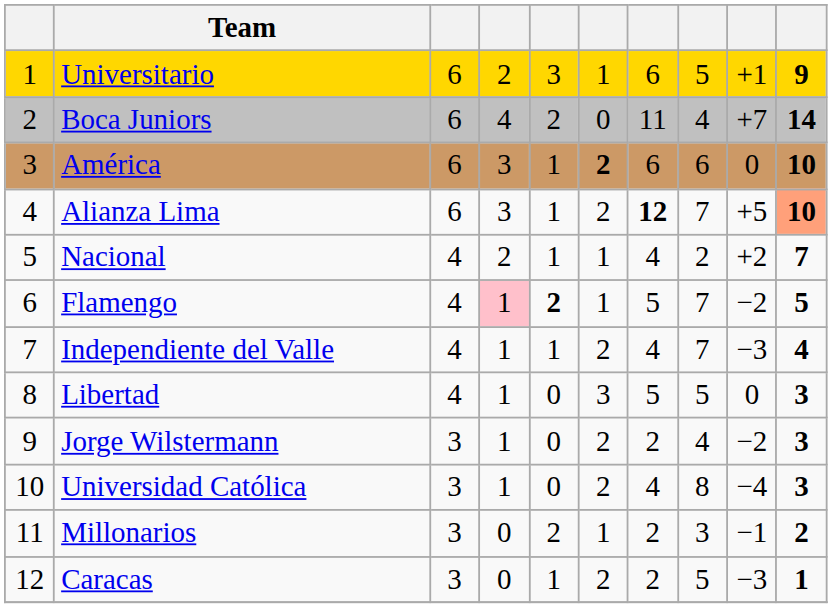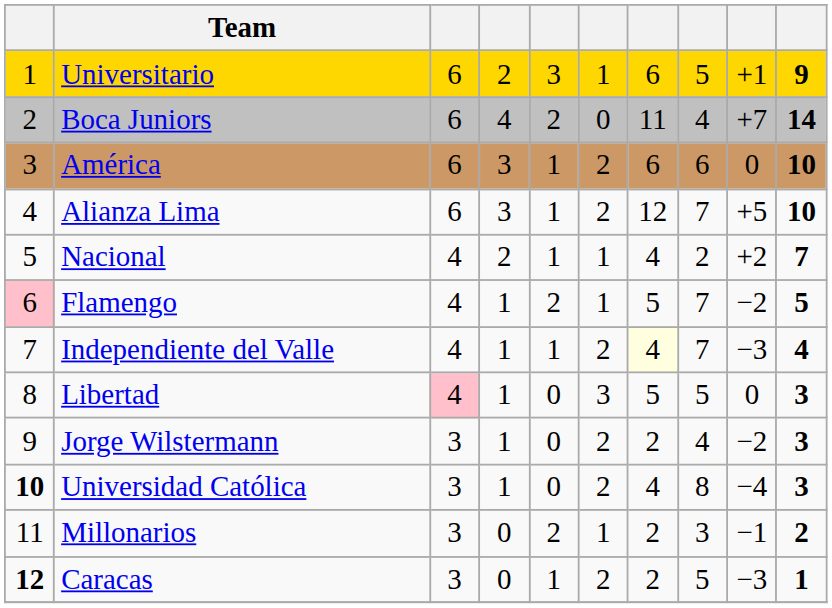(603, 165) bold -> (603, 165) normal
(653, 211) bold -> (653, 211) normal
(801, 211) lightsalmon background -> (801, 211) no background
(30, 303) no background -> (30, 303) pink background
(504, 303) pink background -> (504, 303) no background
(554, 303) bold -> (554, 303) normal
(653, 348) no background -> (653, 348) lightyellow background
(455, 394) no background -> (455, 394) pink background
(30, 486) normal -> (30, 486) bold
(30, 578) normal -> (30, 578) bold
